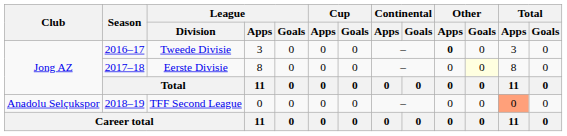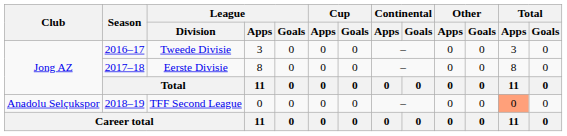(450, 49) bold -> (450, 49) normal
(482, 67) lightyellow background -> (482, 67) no background
